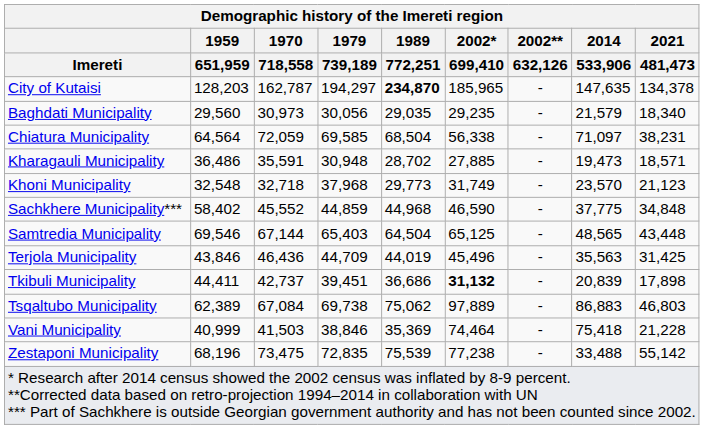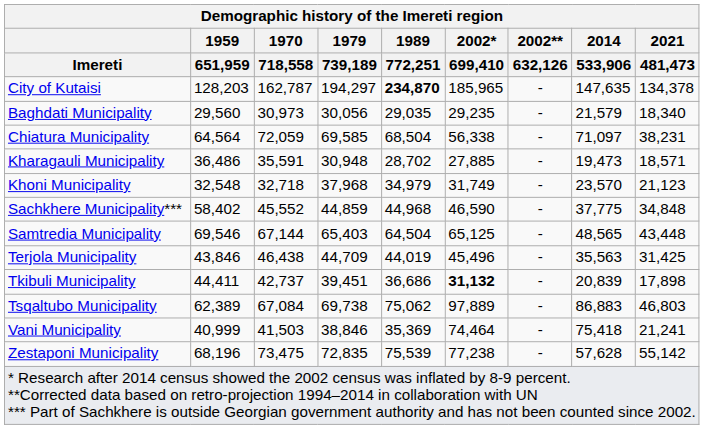(408, 185) 29,773 -> (408, 185) 34,979
(281, 257) 46,436 -> (281, 257) 46,438
(662, 329) 21,228 -> (662, 329) 21,241
(599, 354) 33,488 -> (599, 354) 57,628
